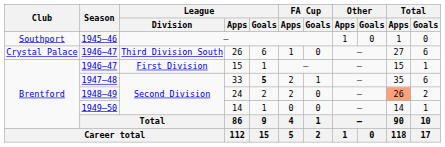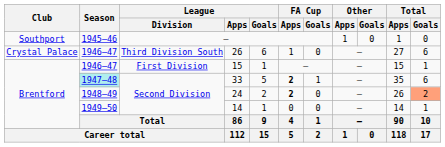(99, 80) no background -> (99, 80) paleturquoise background
(264, 80) bold -> (264, 80) normal
(291, 80) normal -> (291, 80) bold
(291, 94) normal -> (291, 94) bold
(399, 94) lightsalmon background -> (399, 94) no background
(426, 94) no background -> (426, 94) lightsalmon background
